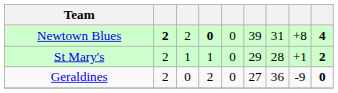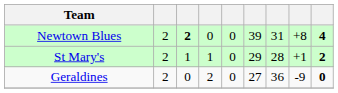(165, 35) bold -> (165, 35) normal
(188, 35) normal -> (188, 35) bold
(210, 35) bold -> (210, 35) normal
